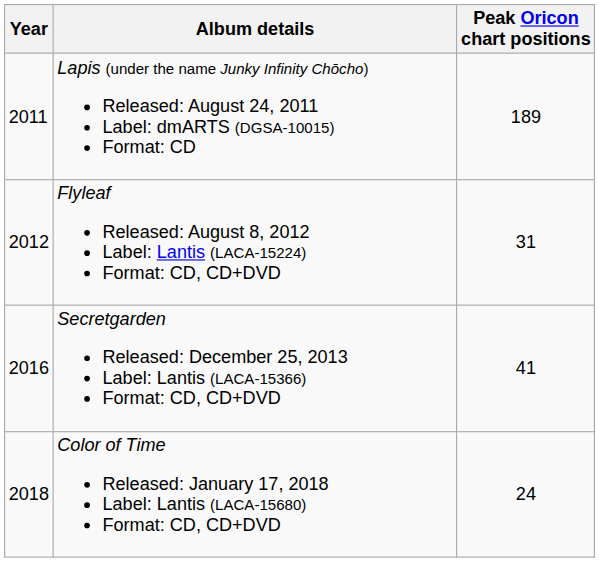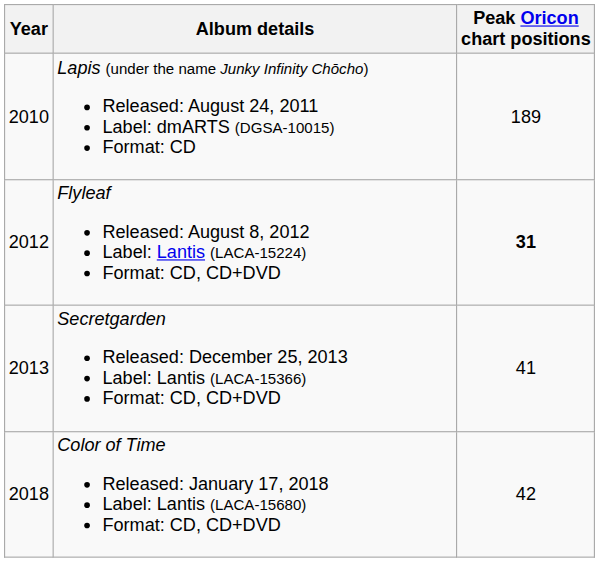(28, 116) 2011 -> (29, 116) 2010
(526, 242) normal -> (526, 242) bold
(29, 368) 2016 -> (29, 368) 2013
(526, 494) 24 -> (526, 494) 42
